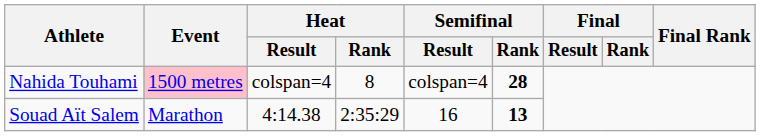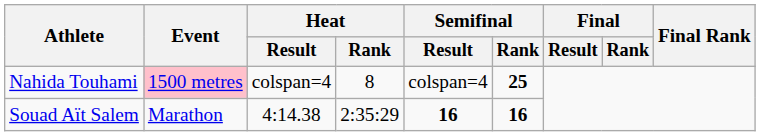(518, 82) 28 -> (518, 82) 25
(448, 114) normal -> (448, 114) bold
(518, 114) 13 -> (518, 114) 16
